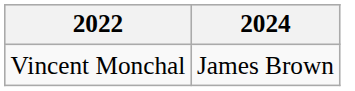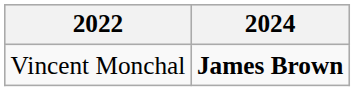(265, 64) normal -> (270, 64) bold
